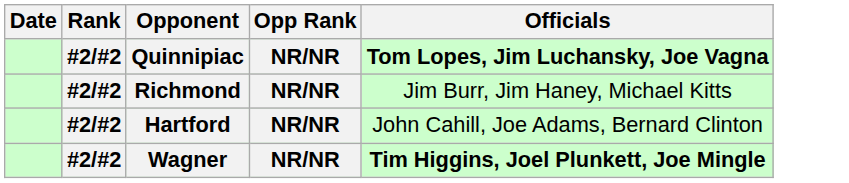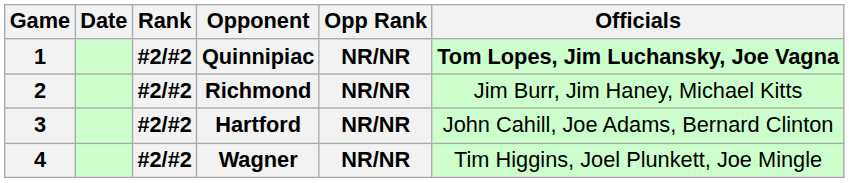+ column: (40, 21)
(568, 159) bold -> (638, 159) normal
